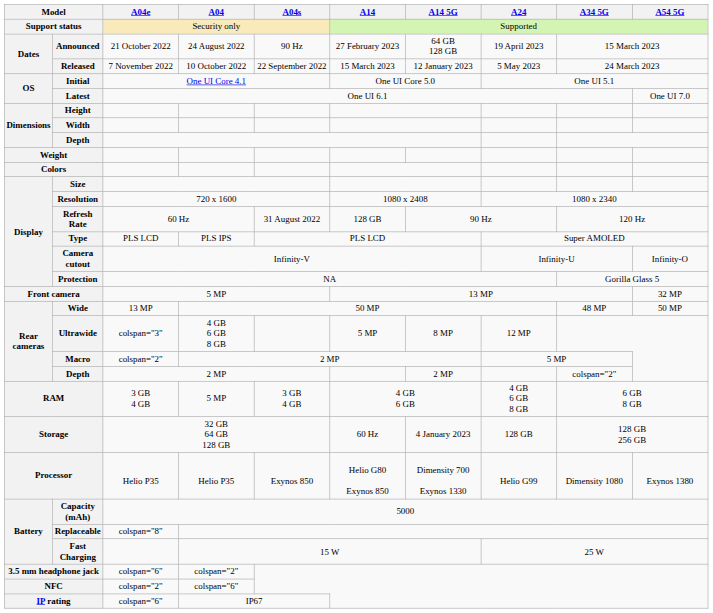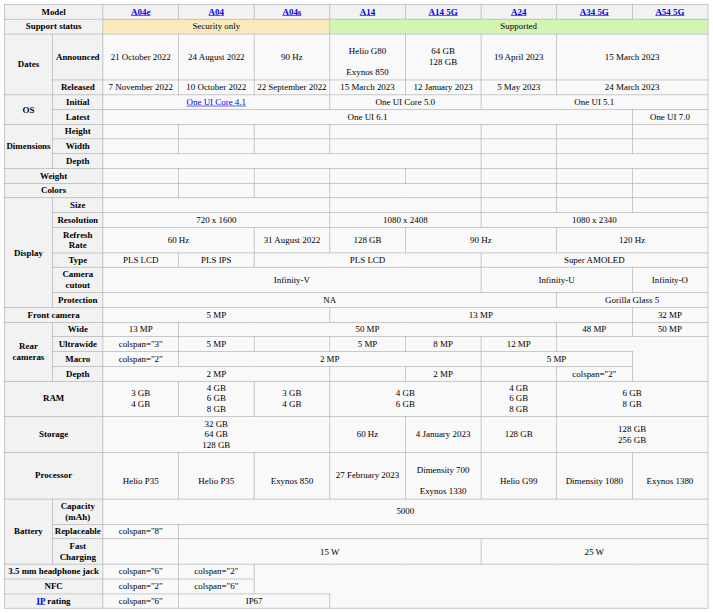(367, 46) 27 February 2023 -> (367, 62) Helio G80 Exynos 850
(216, 334) 4 GB 6 GB 8 GB -> (216, 344) 5 MP
(216, 399) 5 MP -> (216, 399) 4 GB 6 GB 8 GB
(367, 481) Helio G80 Exynos 850 -> (367, 476) 27 February 2023
